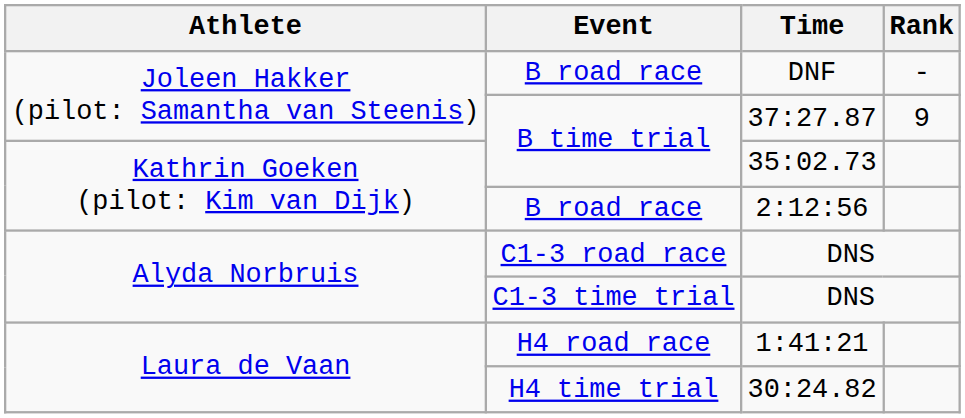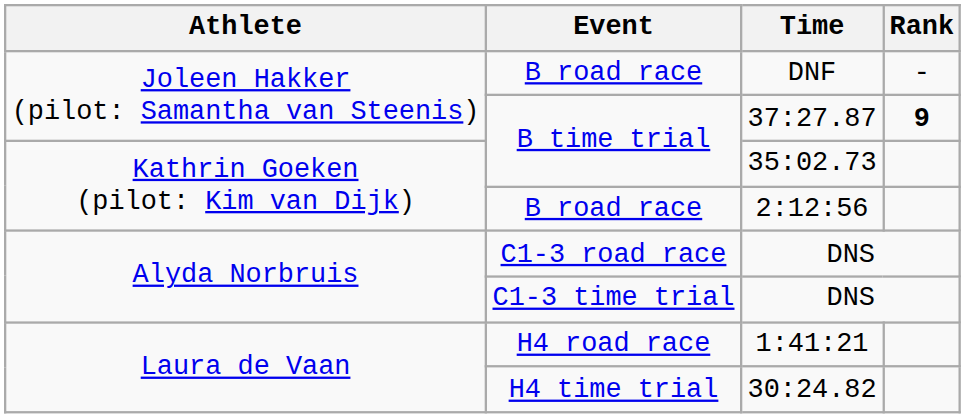(922, 118) normal -> (922, 118) bold
